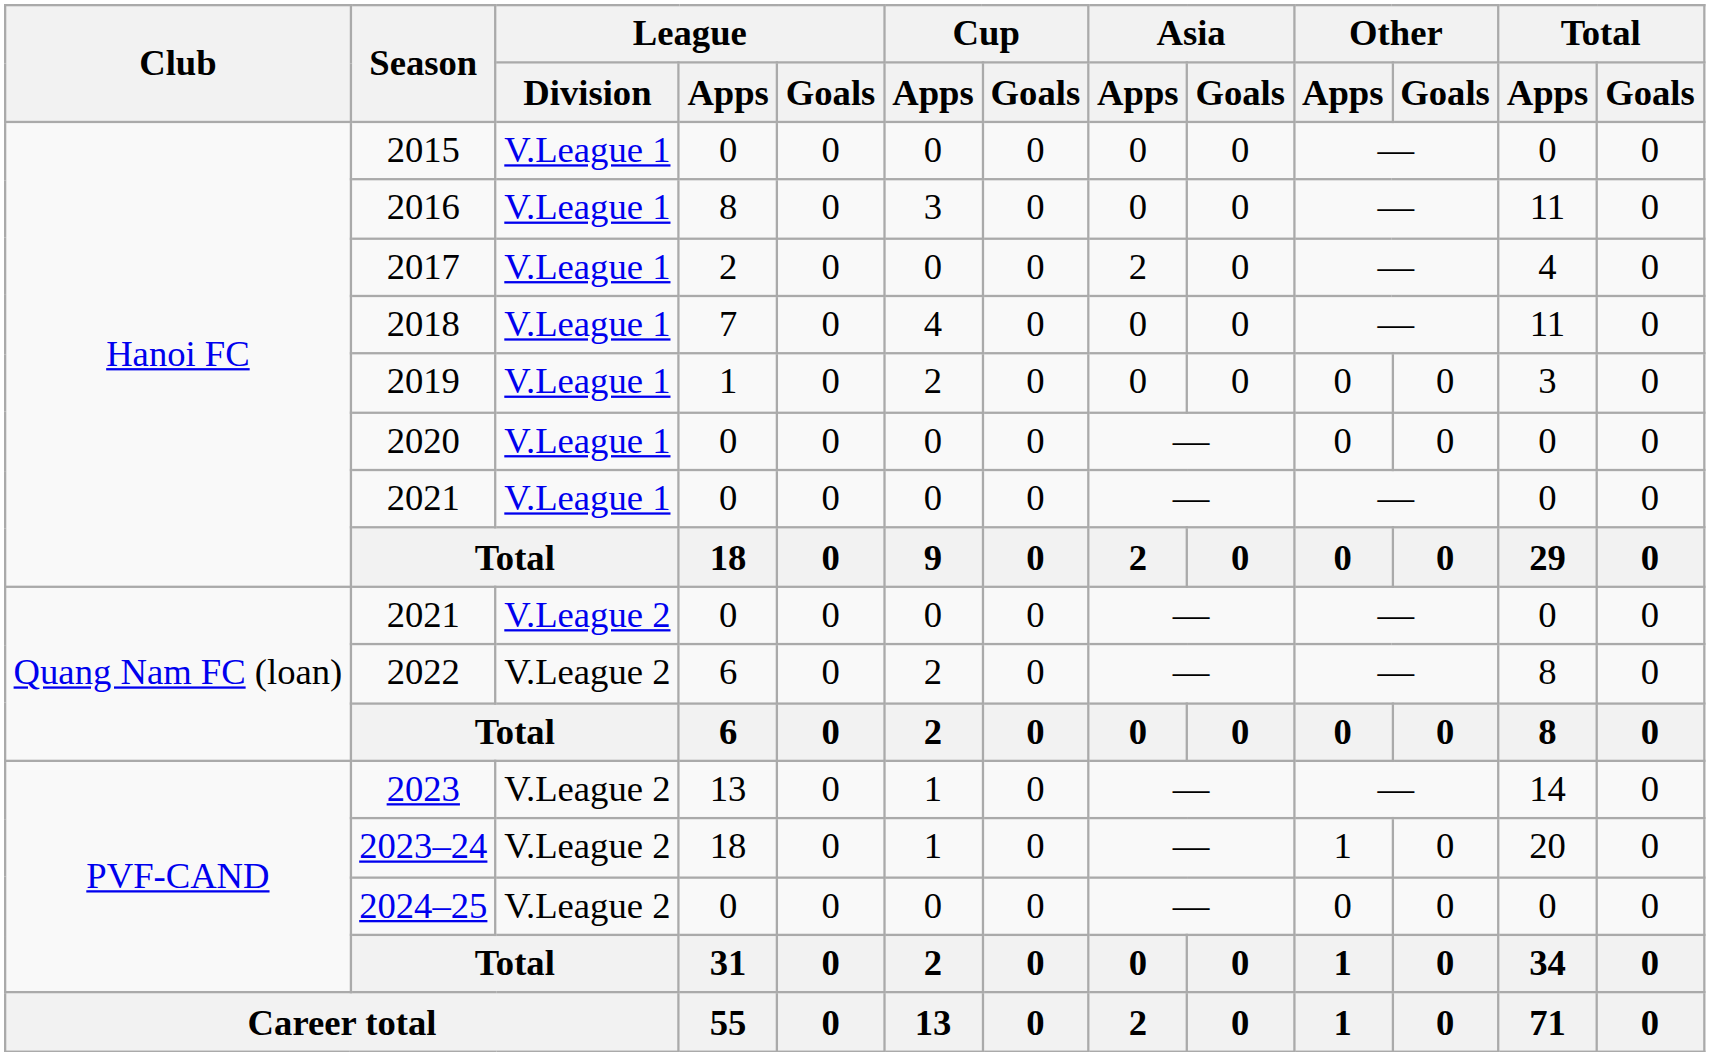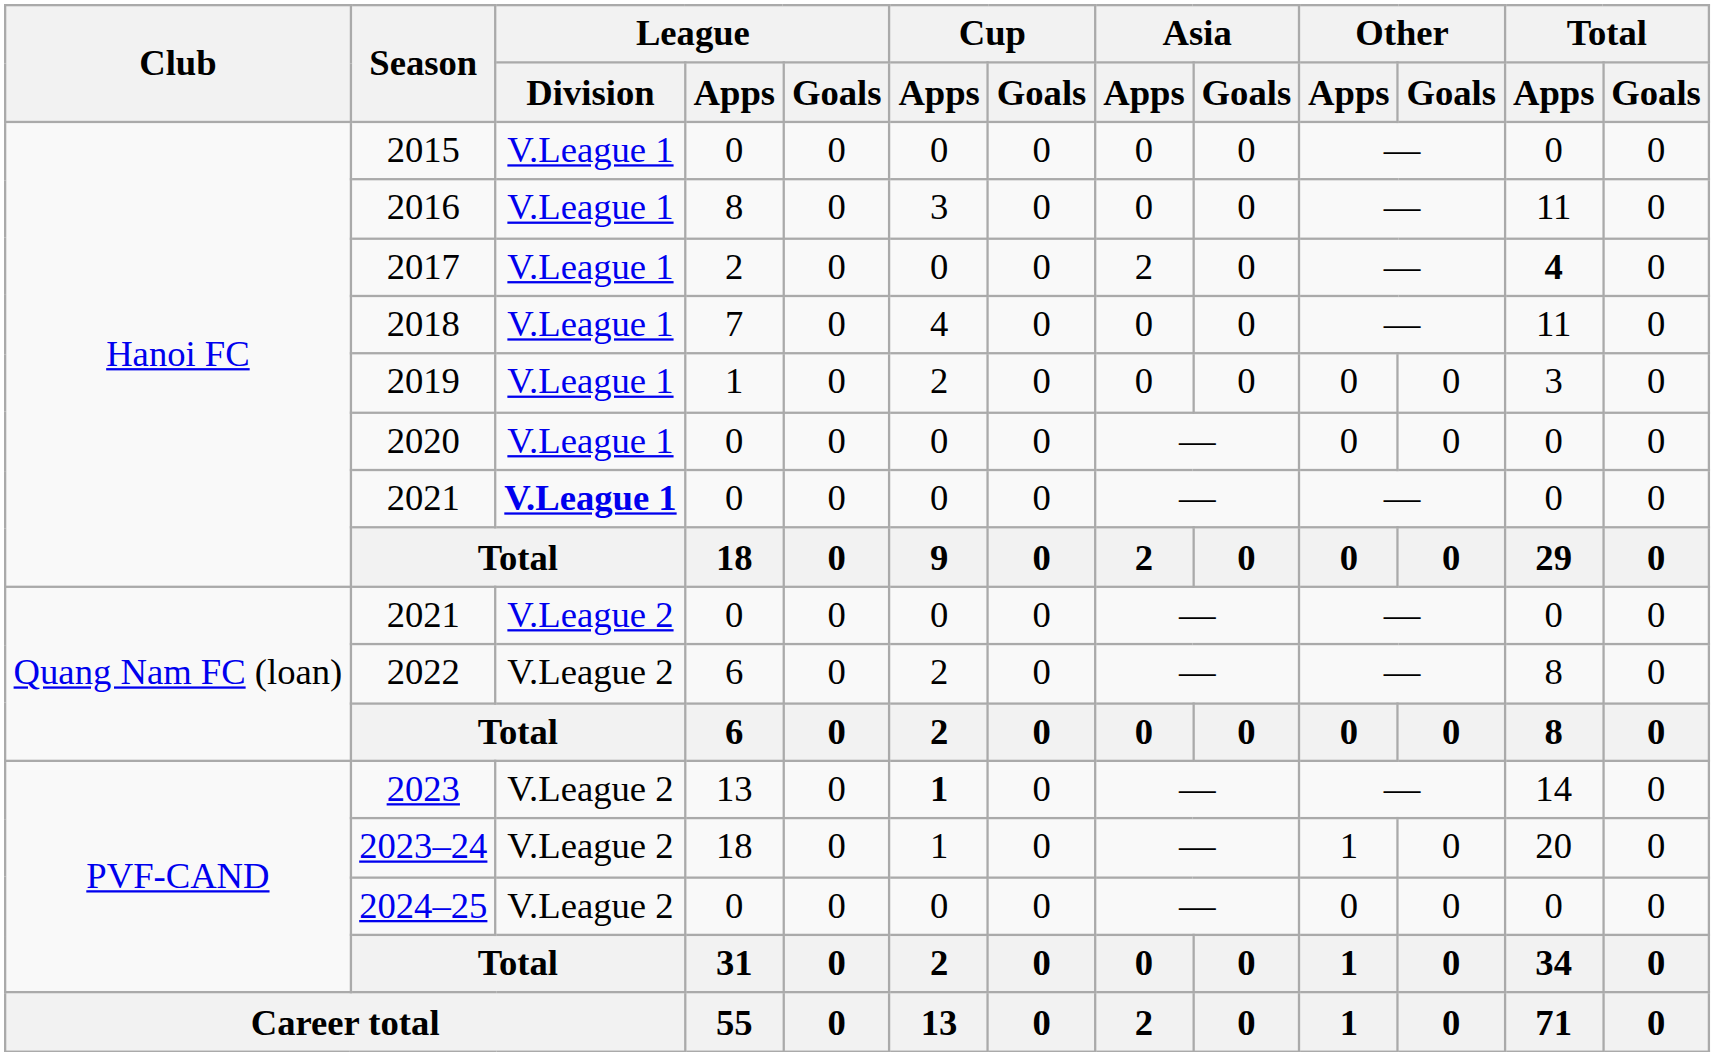(1547, 265) normal -> (1554, 265) bold
(587, 498) normal -> (590, 498) bold
(933, 788) normal -> (939, 788) bold
